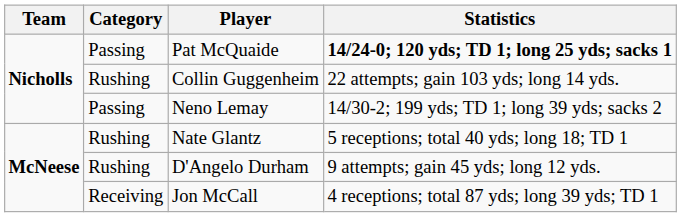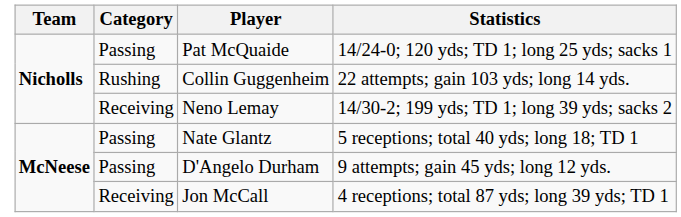(500, 49) bold -> (505, 49) normal
(116, 108) Passing -> (136, 108) Receiving
(119, 137) Rushing -> (127, 137) Passing
(119, 166) Rushing -> (127, 166) Passing
